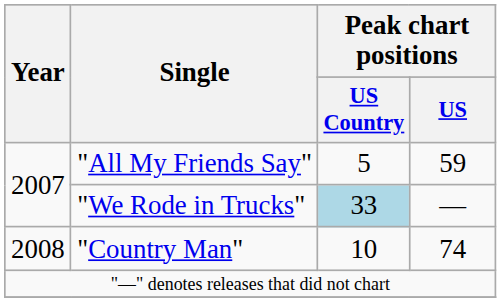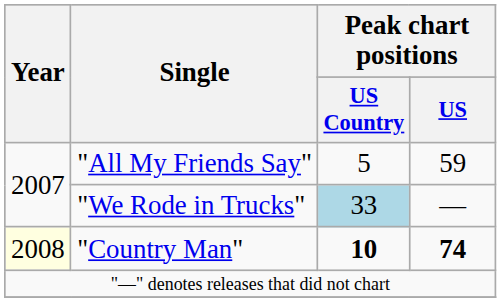(38, 248) no background -> (38, 248) lightyellow background
(364, 248) normal -> (364, 248) bold
(453, 248) normal -> (453, 248) bold
